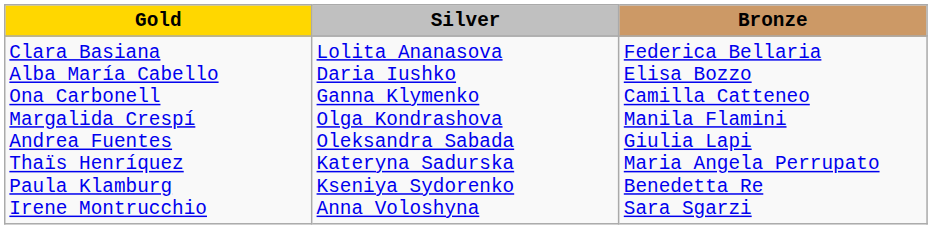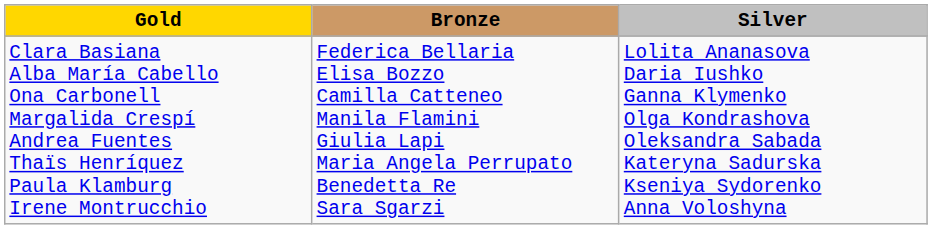columns swapped: (466, 21) <-> (773, 21)
